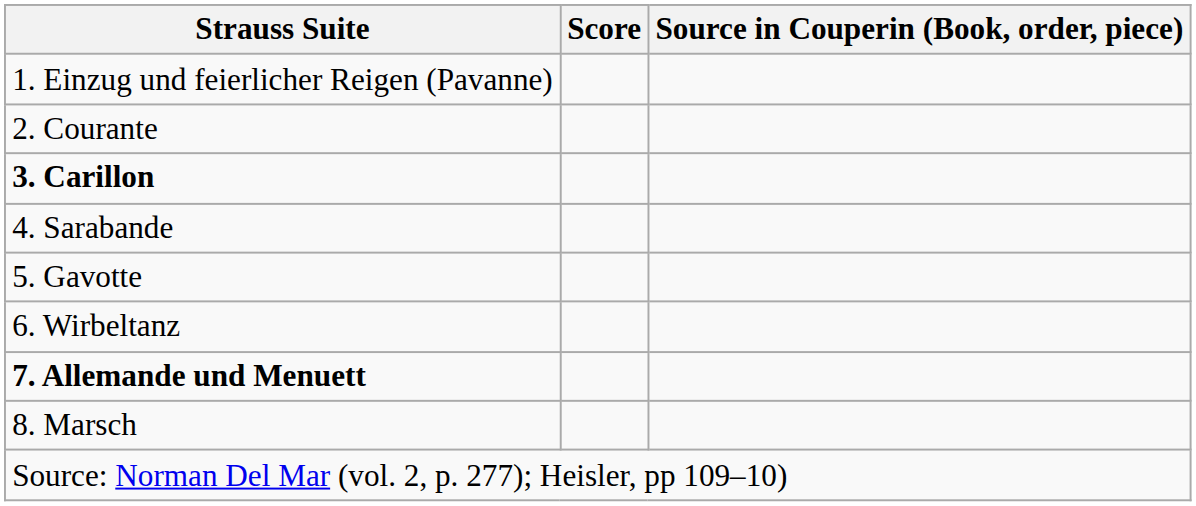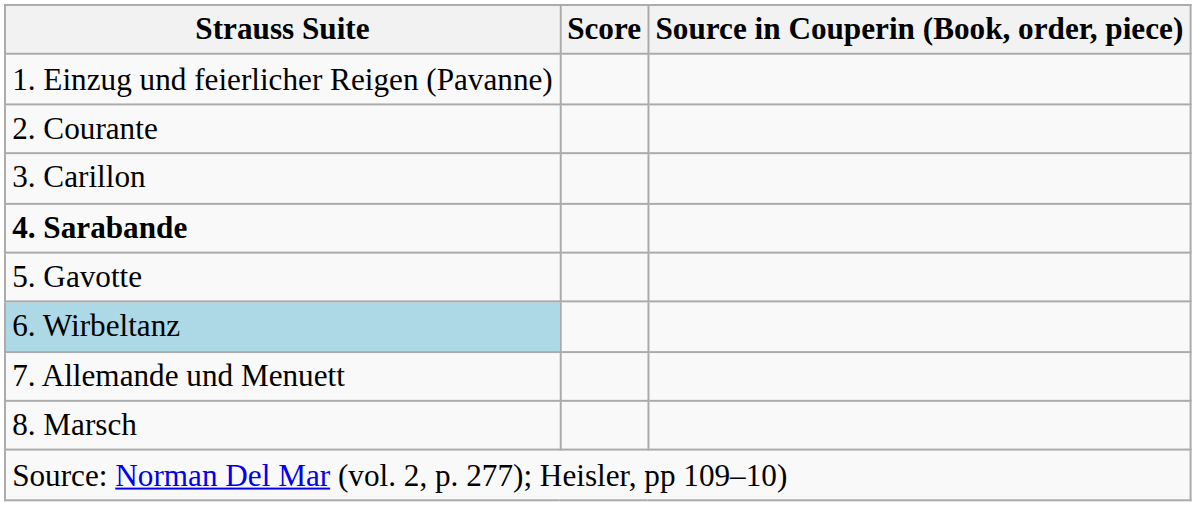(83, 177) bold -> (79, 177) normal
(93, 227) normal -> (100, 227) bold
(96, 326) no background -> (96, 326) lightblue background
(189, 375) bold -> (179, 375) normal
